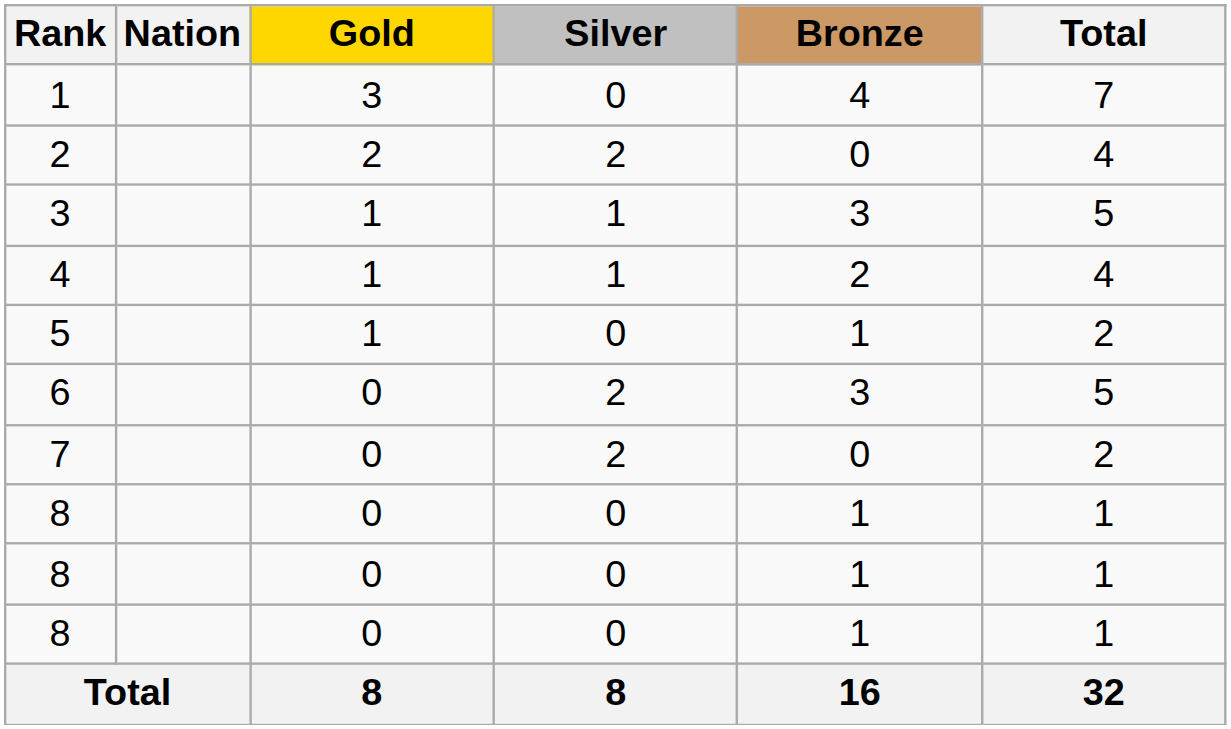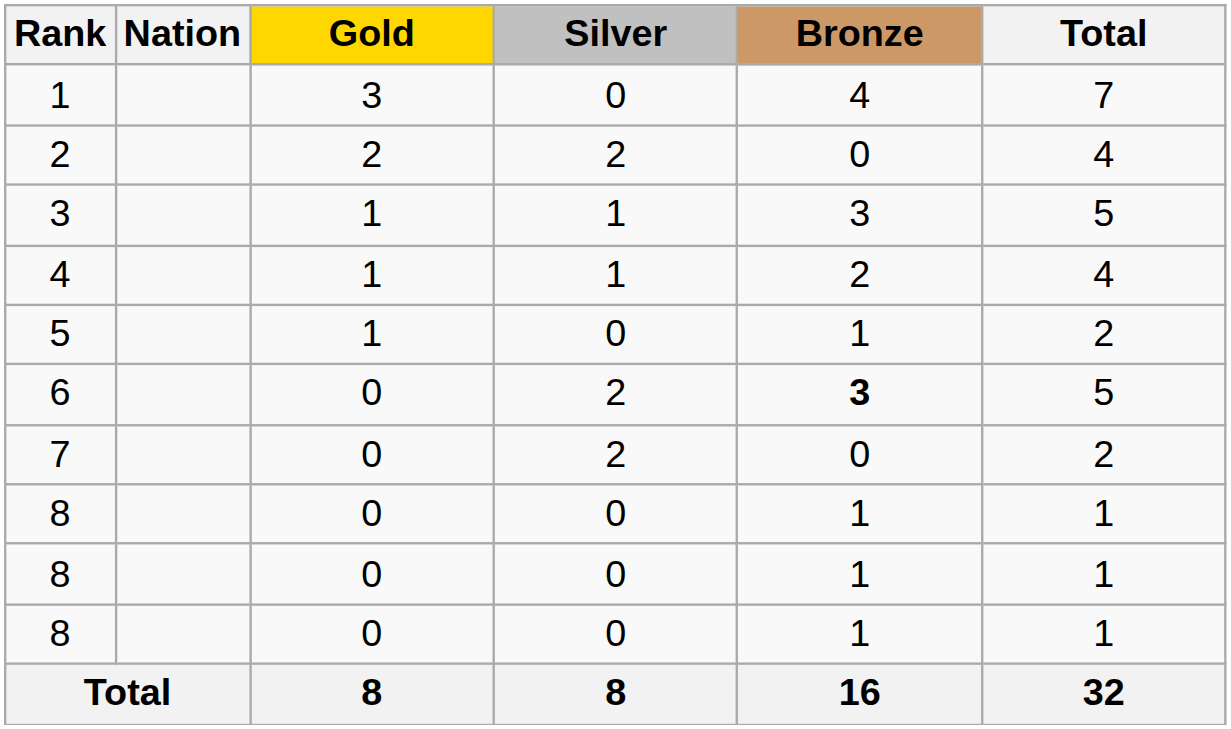(860, 393) normal -> (860, 393) bold
